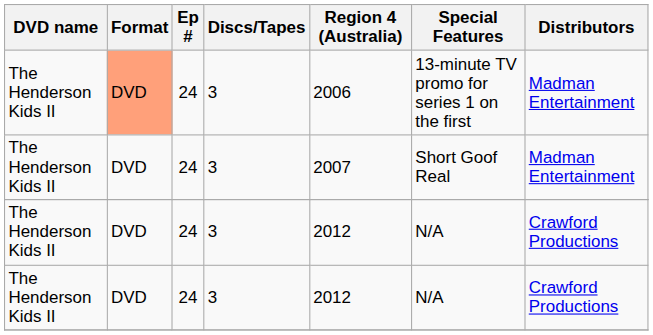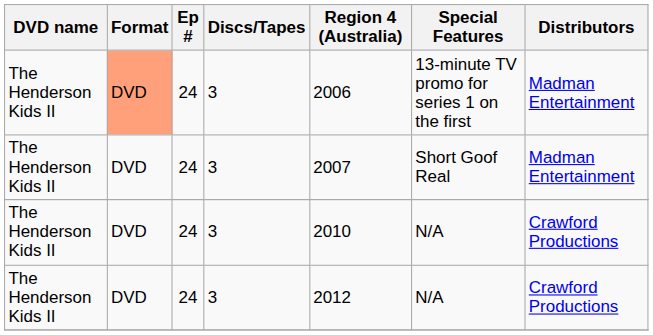(332, 232) 2012 -> (332, 232) 2010
